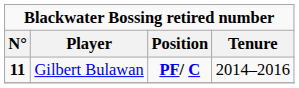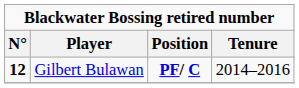(18, 69) 11 -> (18, 69) 12
